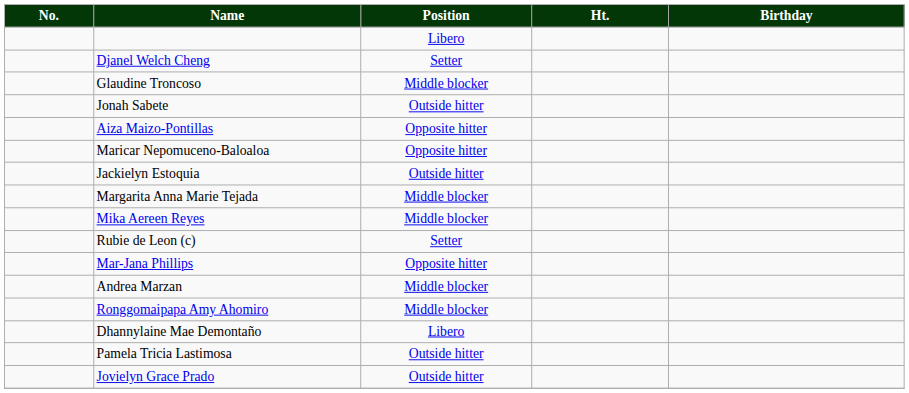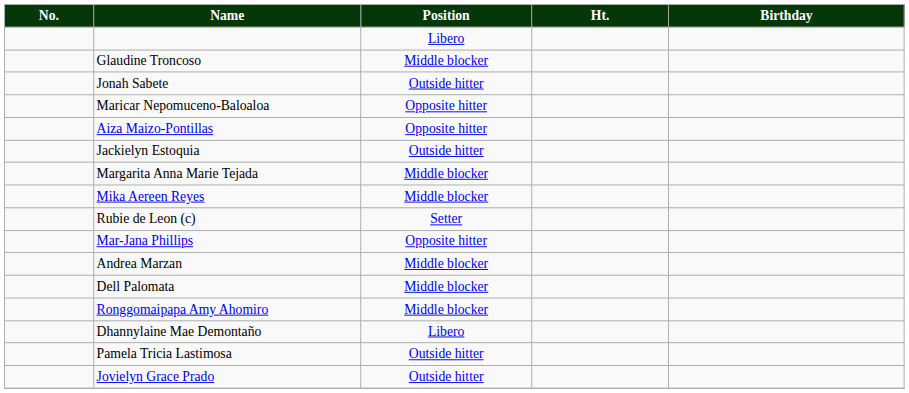- row: (153, 61)
rows swapped: (183, 151) <-> (155, 128)
+ row: (136, 286)
